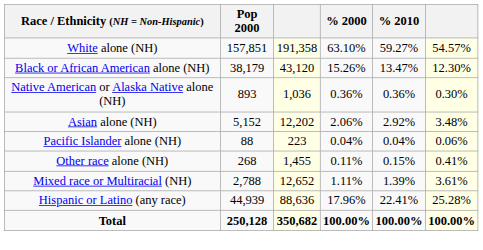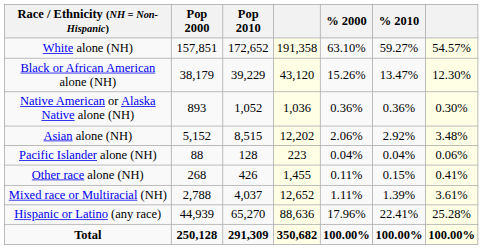+ column: (248, 21)
